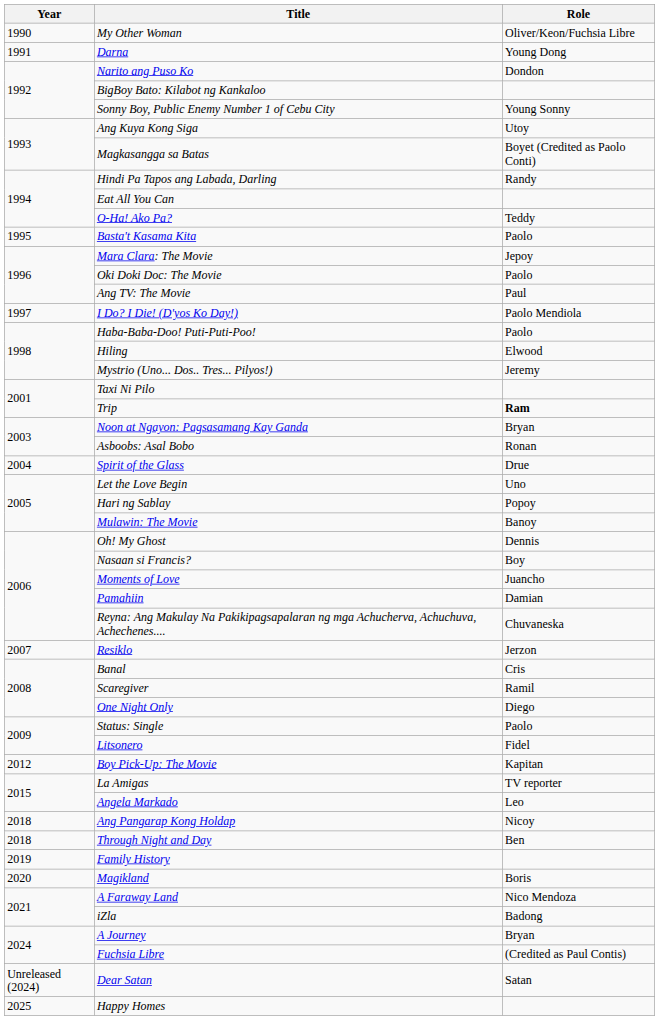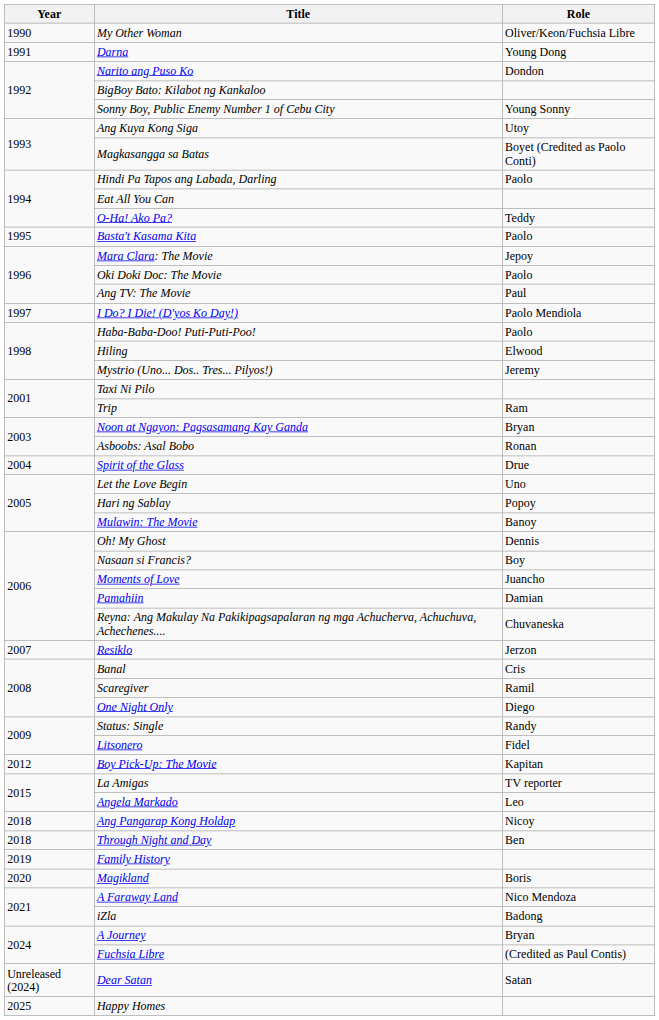(521, 179) Randy -> (519, 179) Paolo
(517, 408) bold -> (516, 408) normal
(519, 726) Paolo -> (521, 726) Randy
